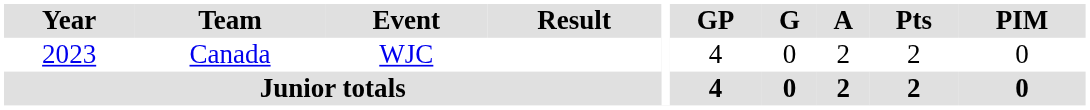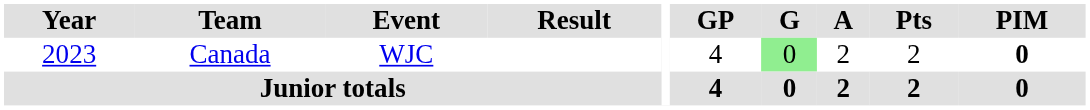(790, 54) no background -> (790, 54) lightgreen background
(1022, 54) normal -> (1022, 54) bold
